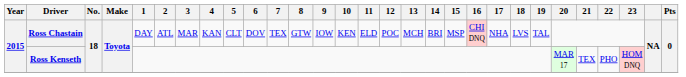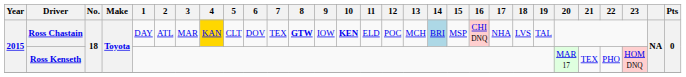(212, 33) no background -> (212, 33) gold background
(301, 33) normal -> (302, 33) bold
(347, 33) normal -> (349, 33) bold
(435, 33) no background -> (437, 33) lightblue background
